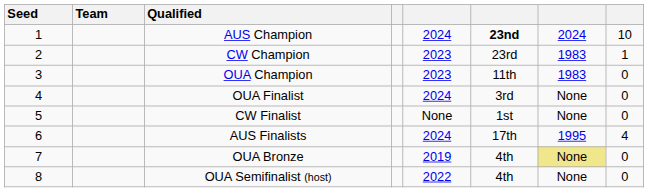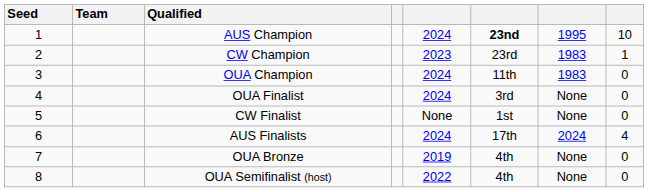(572, 34) 2024 -> (572, 34) 1995
(437, 75) 2023 -> (437, 75) 2024
(572, 136) 1995 -> (572, 136) 2024
(572, 156) khaki background -> (572, 156) no background
